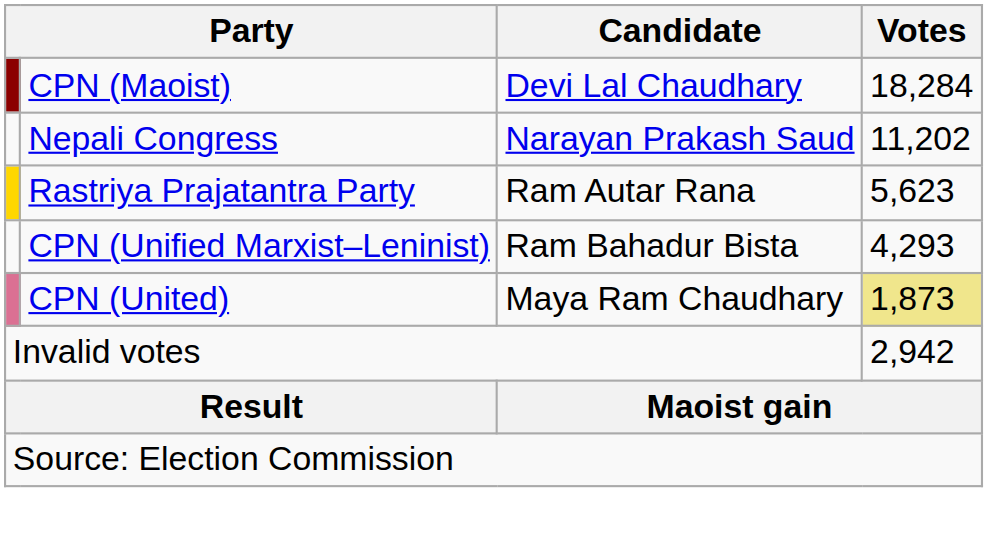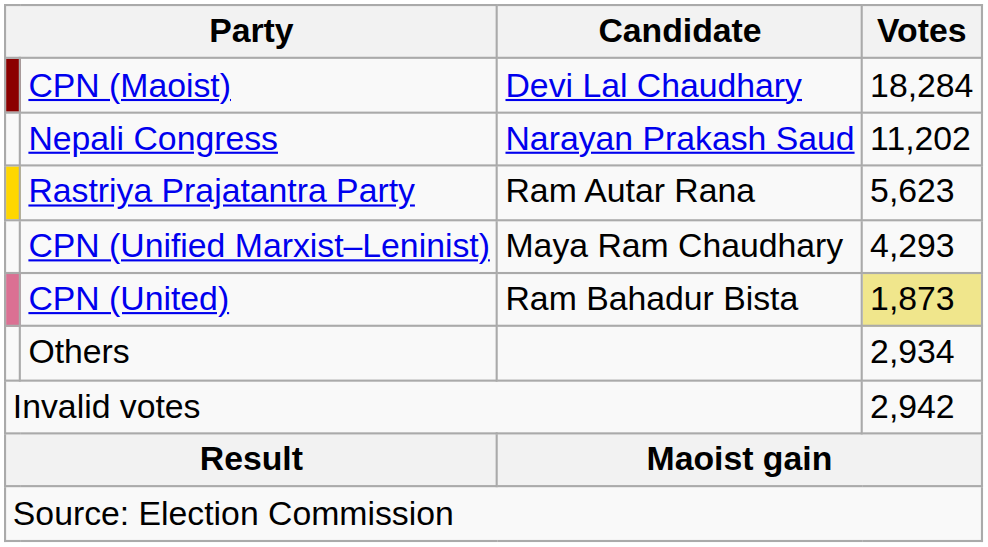(652, 245) Ram Bahadur Bista -> (674, 245) Maya Ram Chaudhary
(674, 298) Maya Ram Chaudhary -> (652, 298) Ram Bahadur Bista
+ row: (79, 352)
